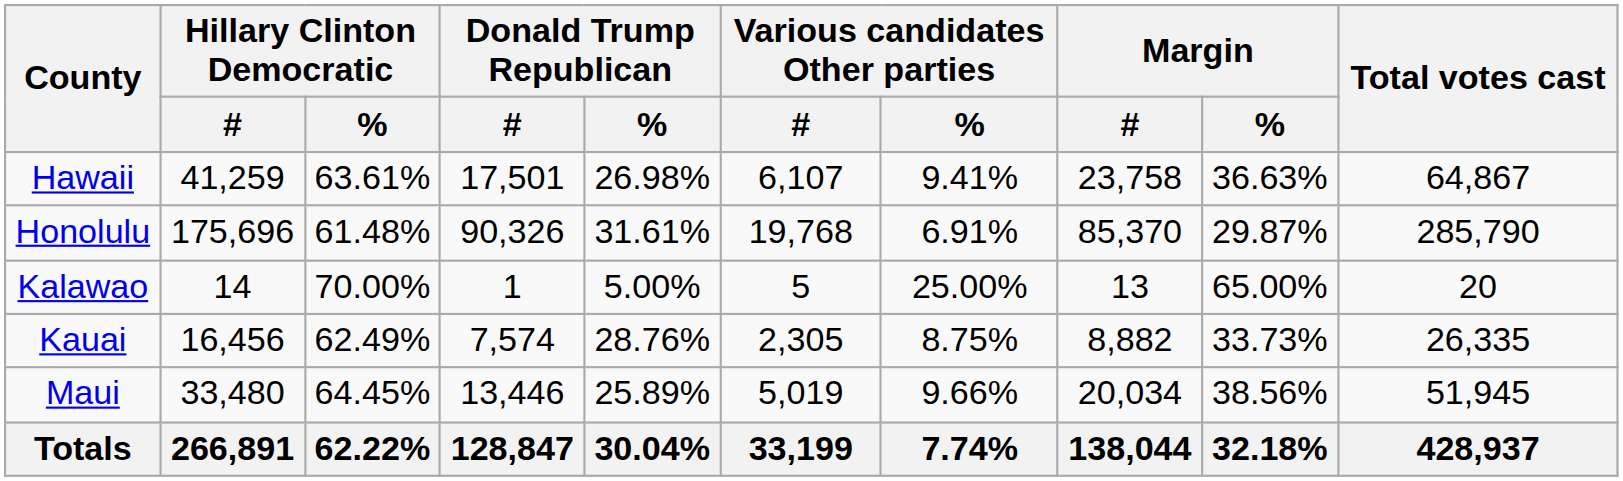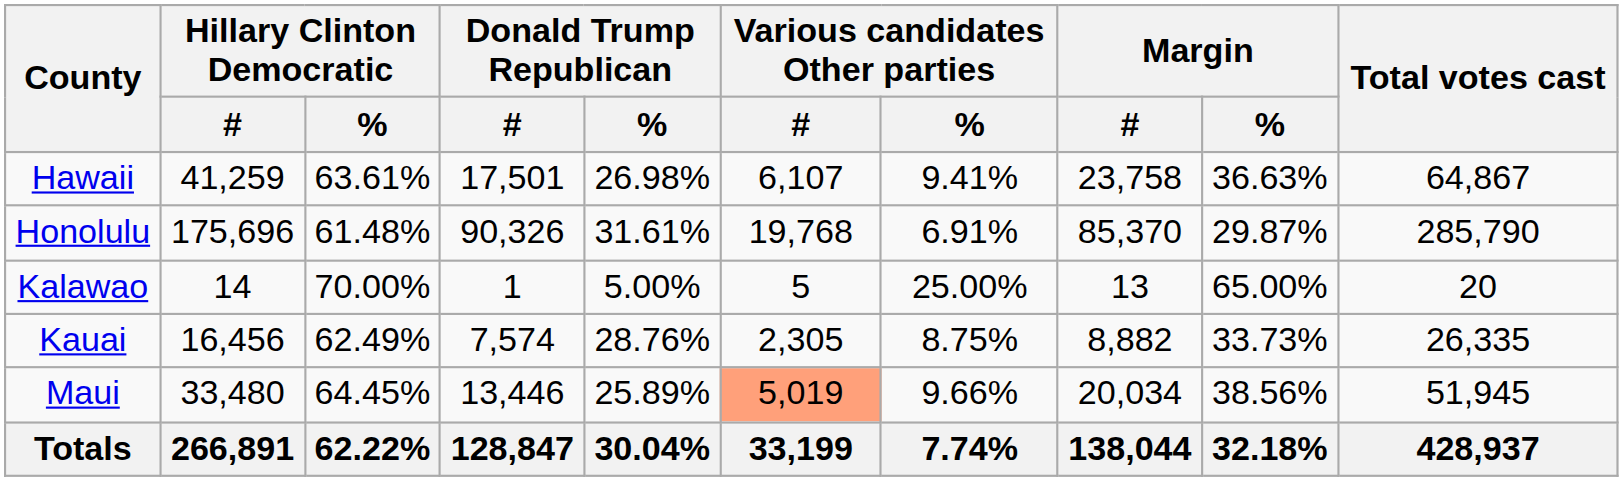(801, 394) no background -> (801, 394) lightsalmon background
